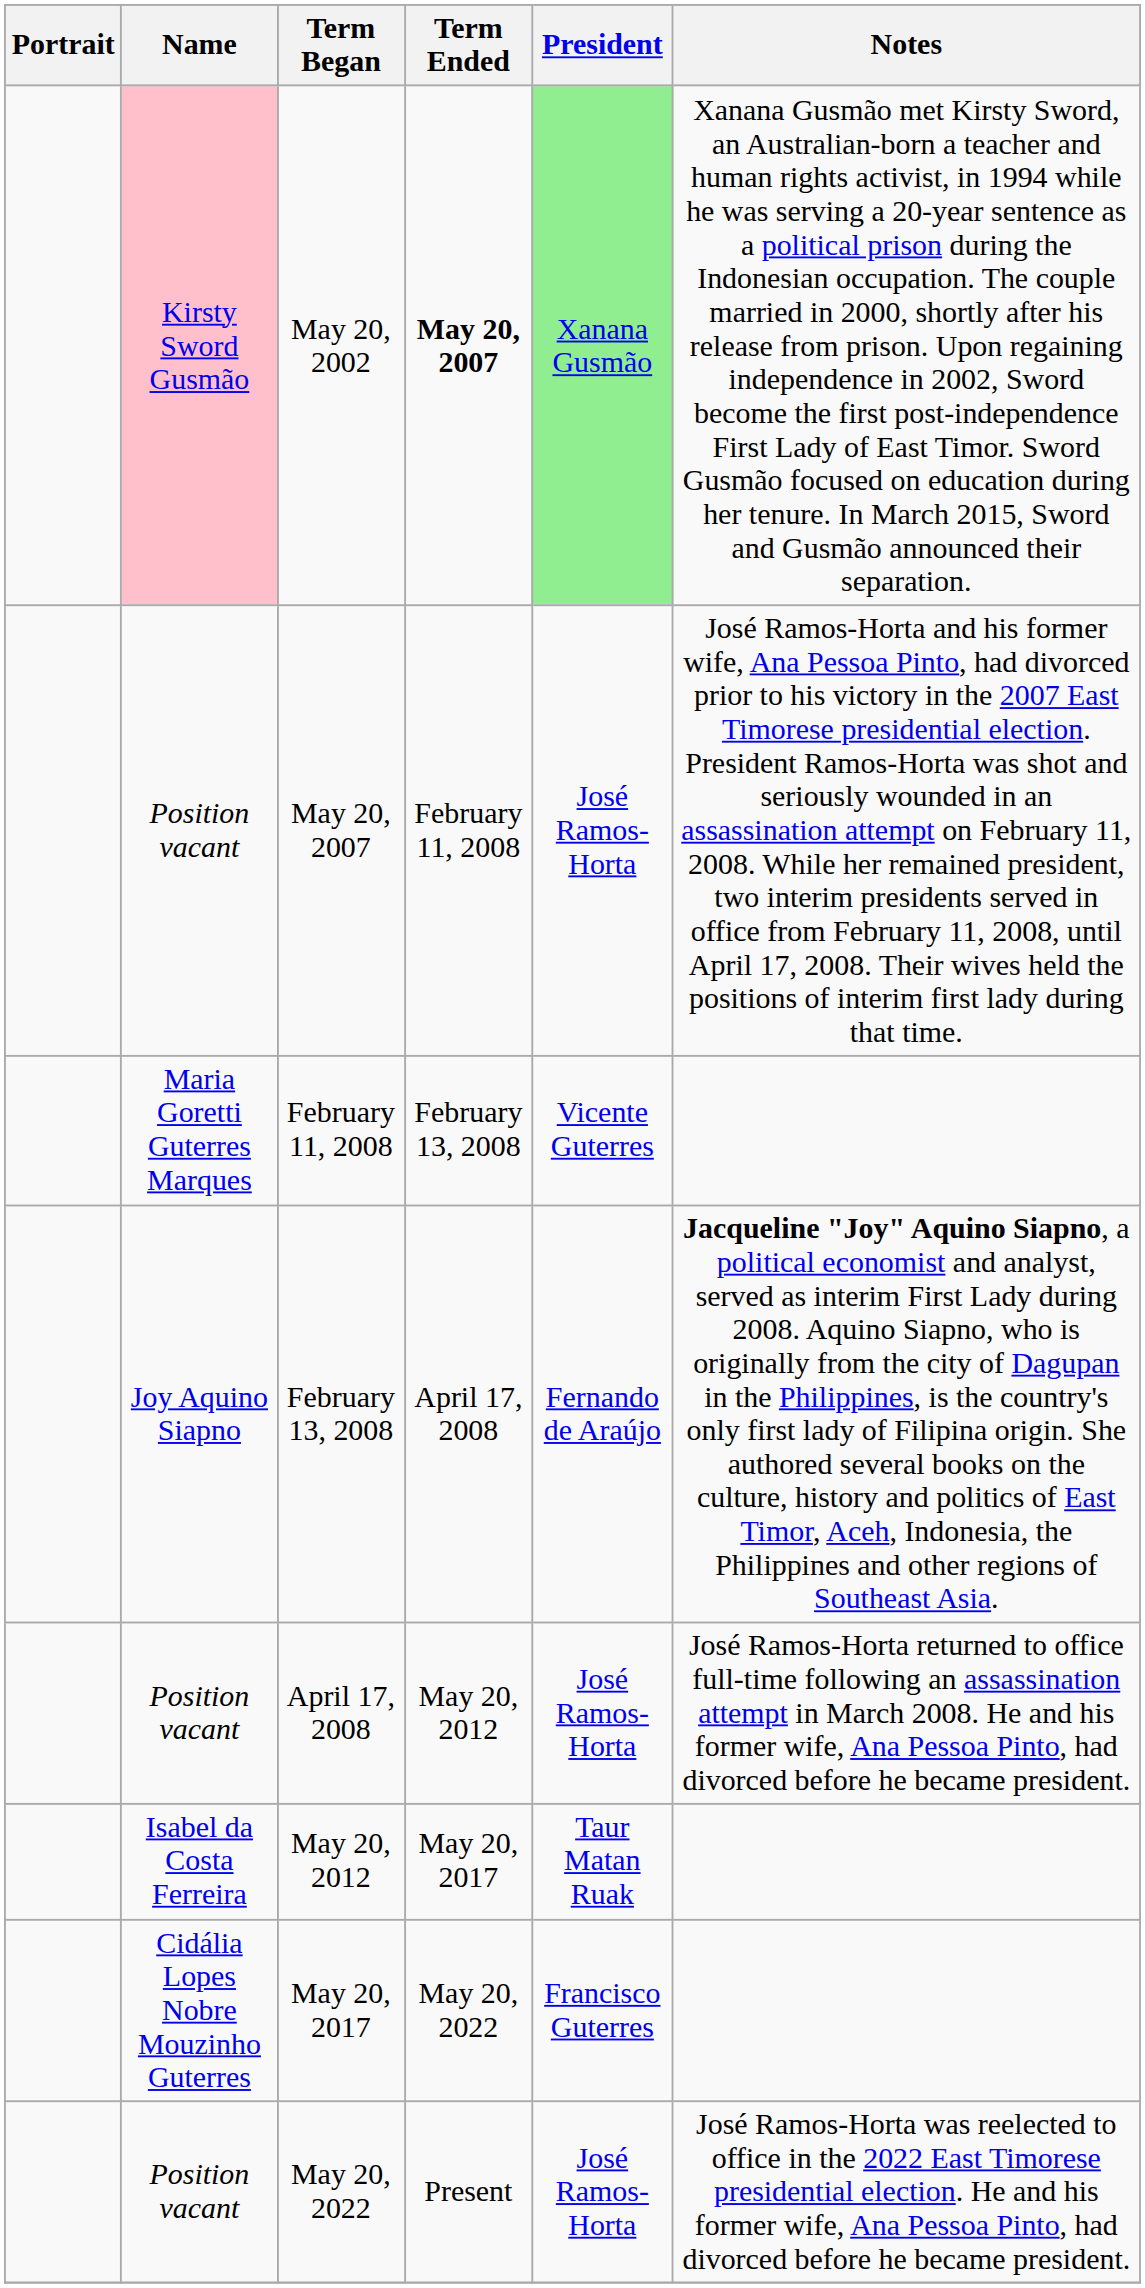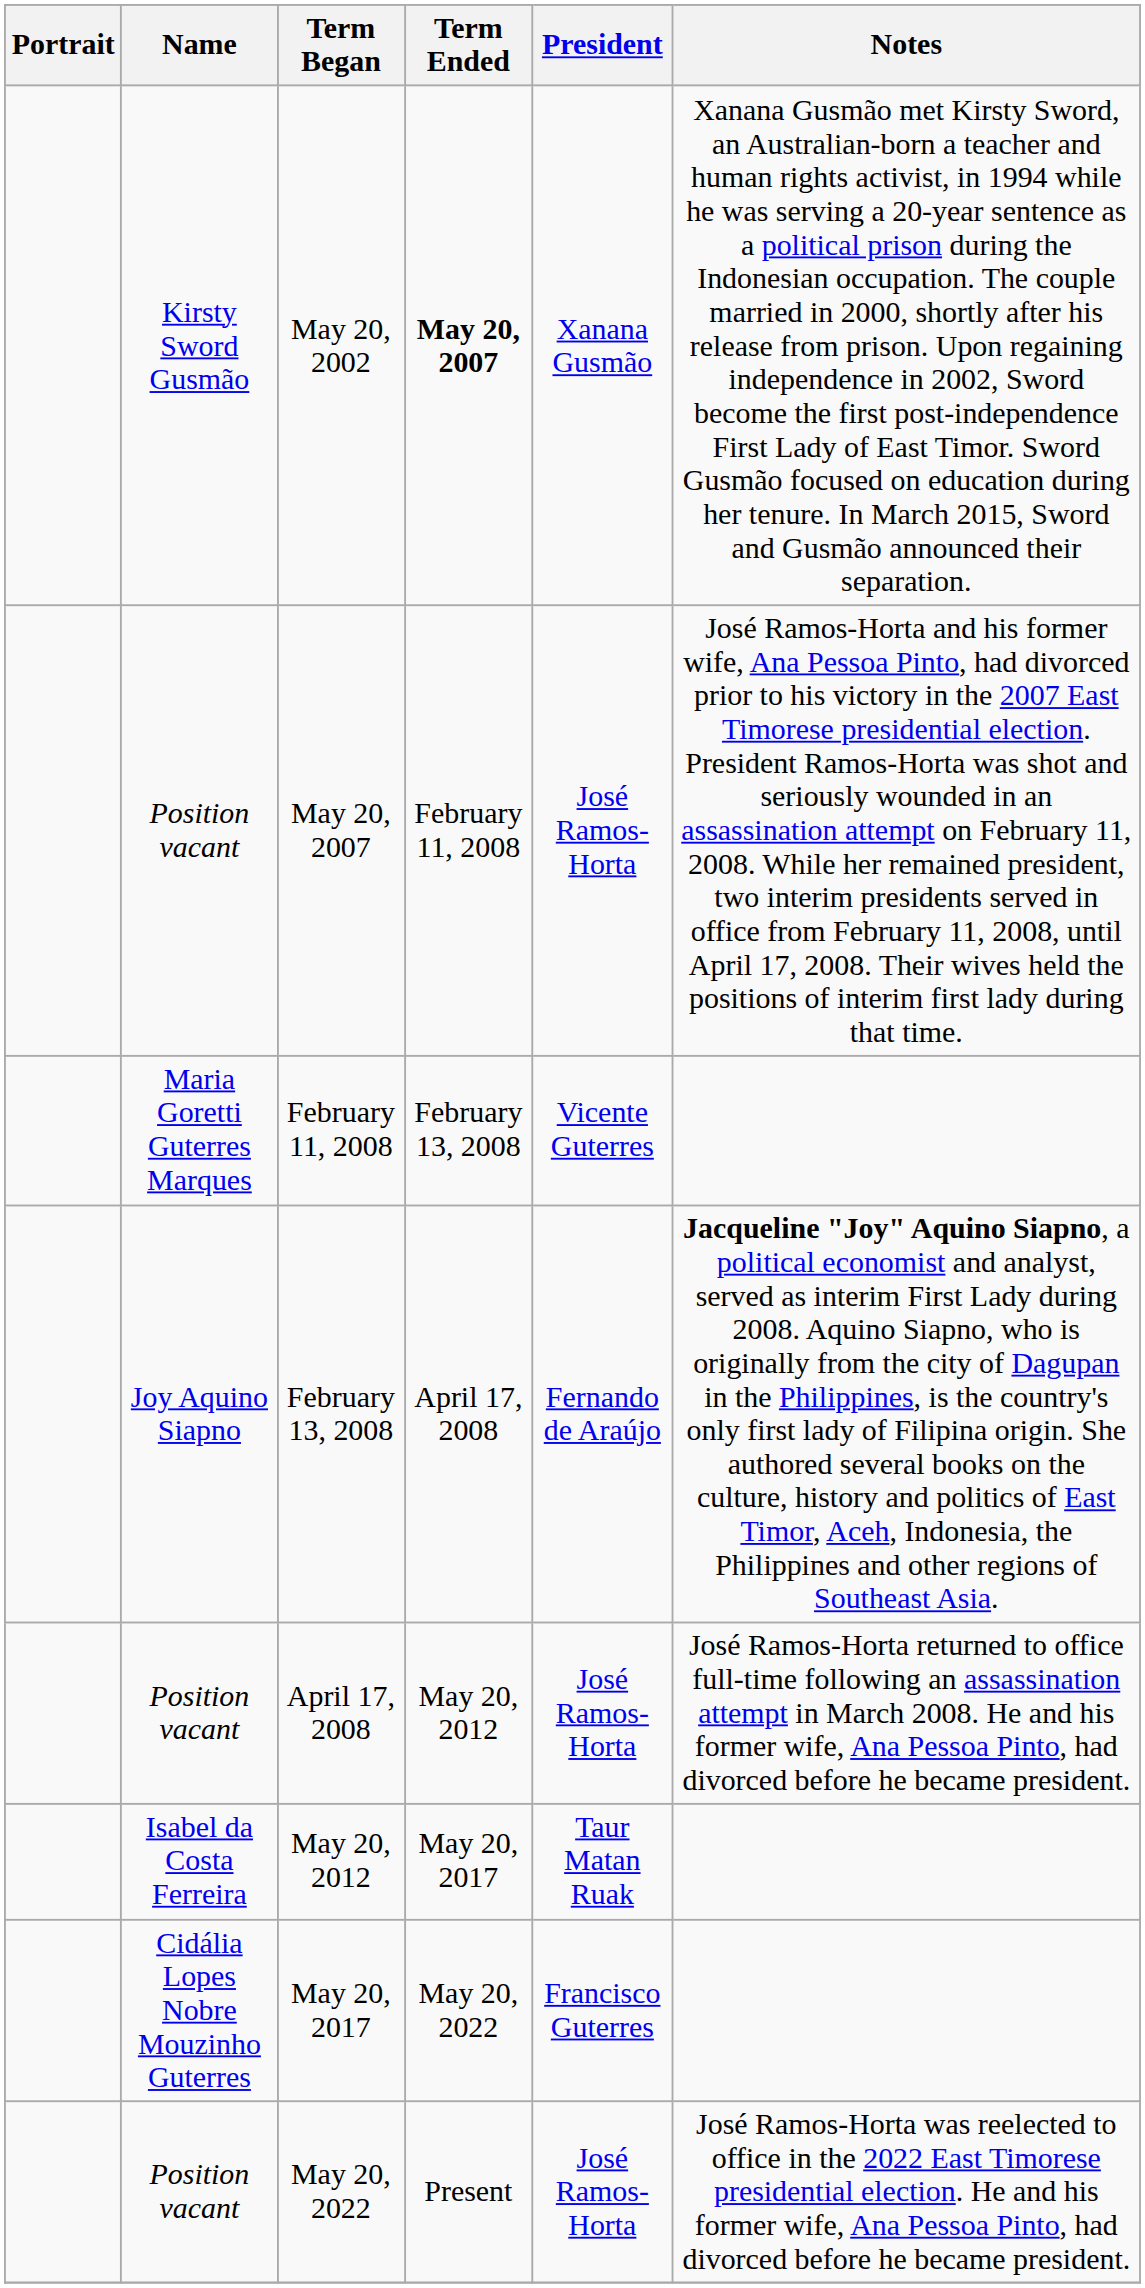(199, 344) pink background -> (199, 344) no background
(602, 344) lightgreen background -> (602, 344) no background
